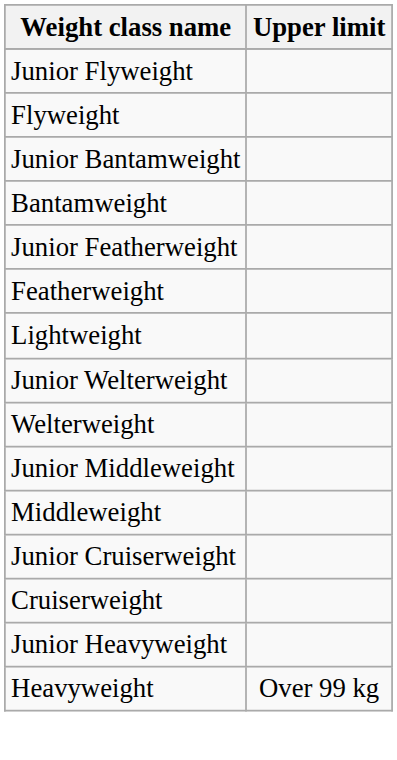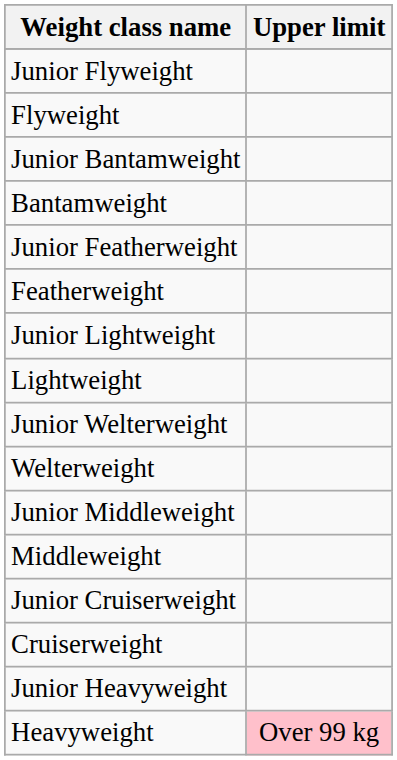+ row: (113, 335)
(319, 688) no background -> (319, 732) pink background
